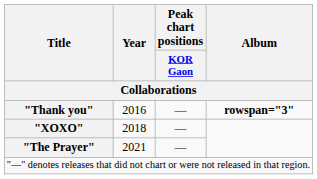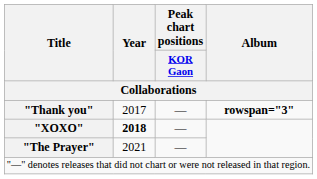(134, 109) 2016 -> (134, 109) 2017
(134, 128) normal -> (134, 128) bold
